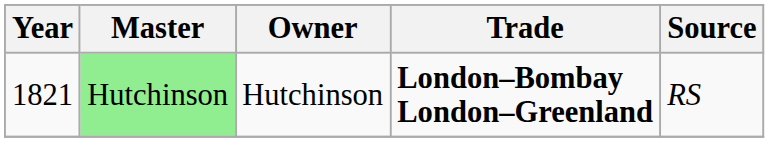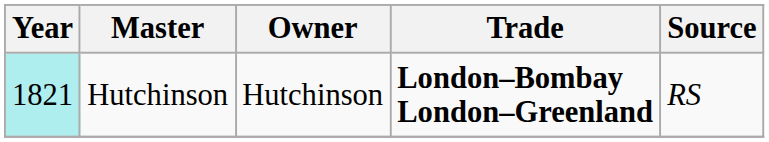(43, 94) no background -> (43, 94) paleturquoise background
(158, 94) lightgreen background -> (158, 94) no background
